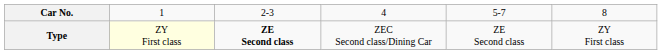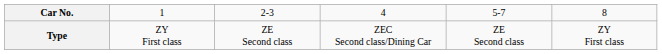(162, 35) lightyellow background -> (162, 35) no background
(267, 35) bold -> (267, 35) normal
